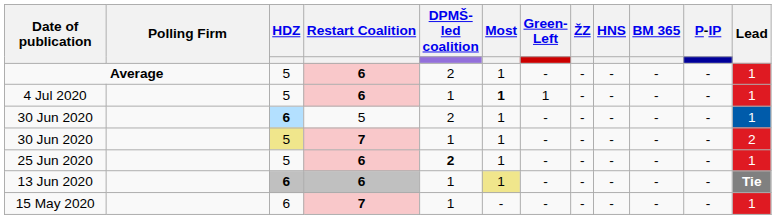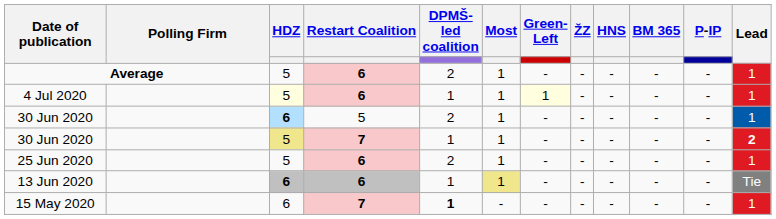(286, 96) no background -> (286, 96) lightyellow background
(501, 96) bold -> (501, 96) normal
(546, 96) no background -> (546, 96) lightyellow background
(752, 139) normal -> (752, 139) bold
(451, 161) bold -> (451, 161) normal
(752, 182) bold -> (752, 182) normal
(451, 204) normal -> (451, 204) bold
